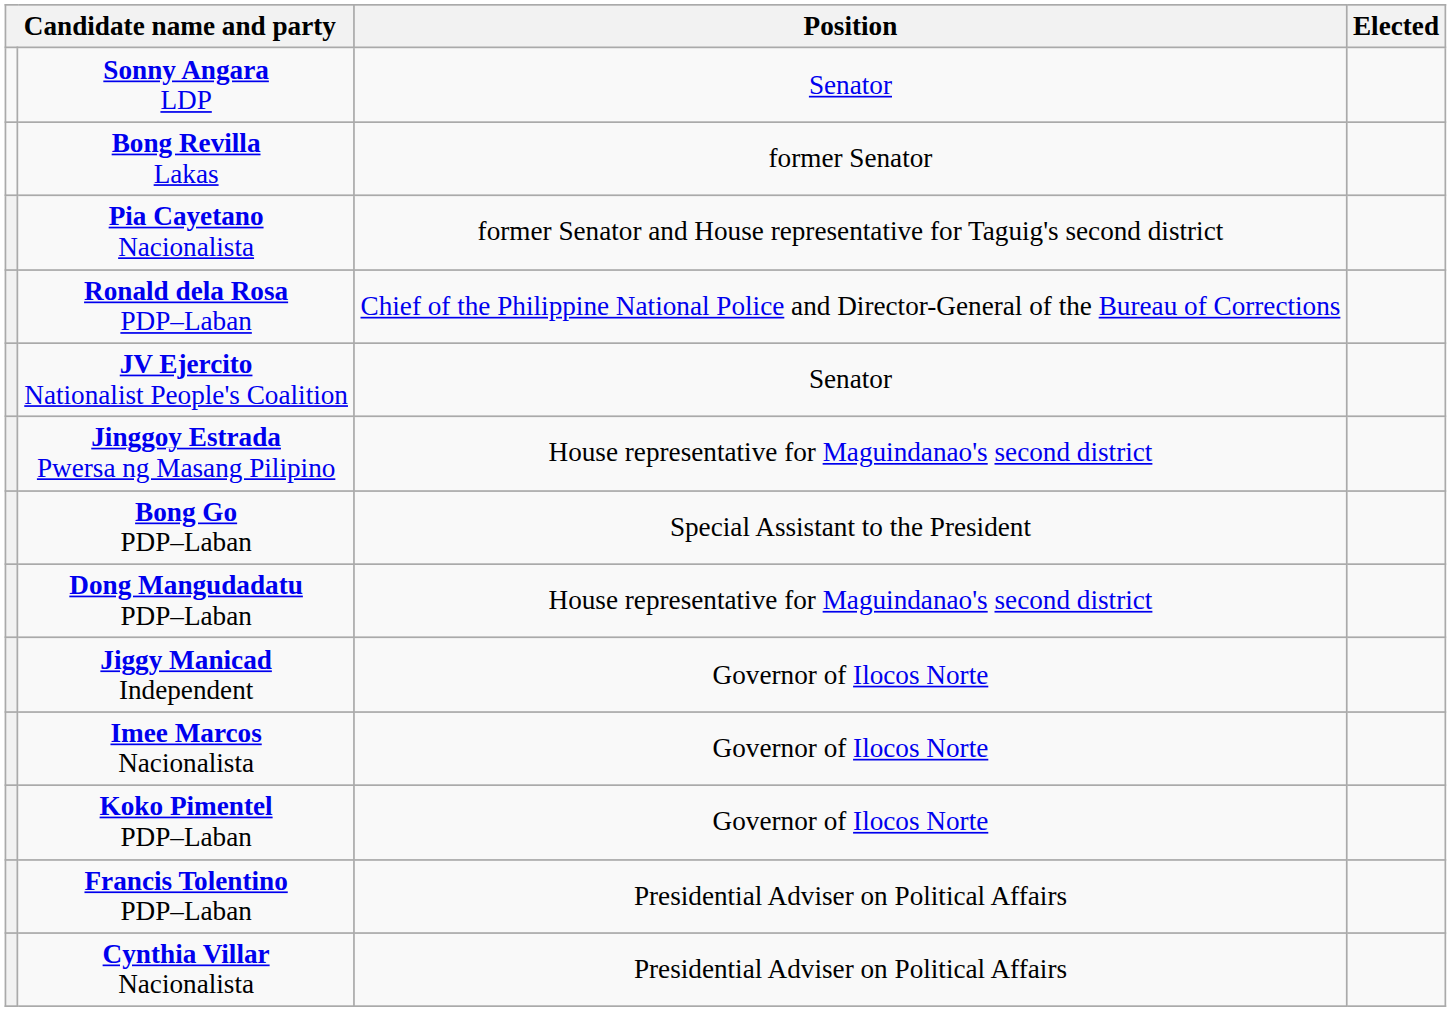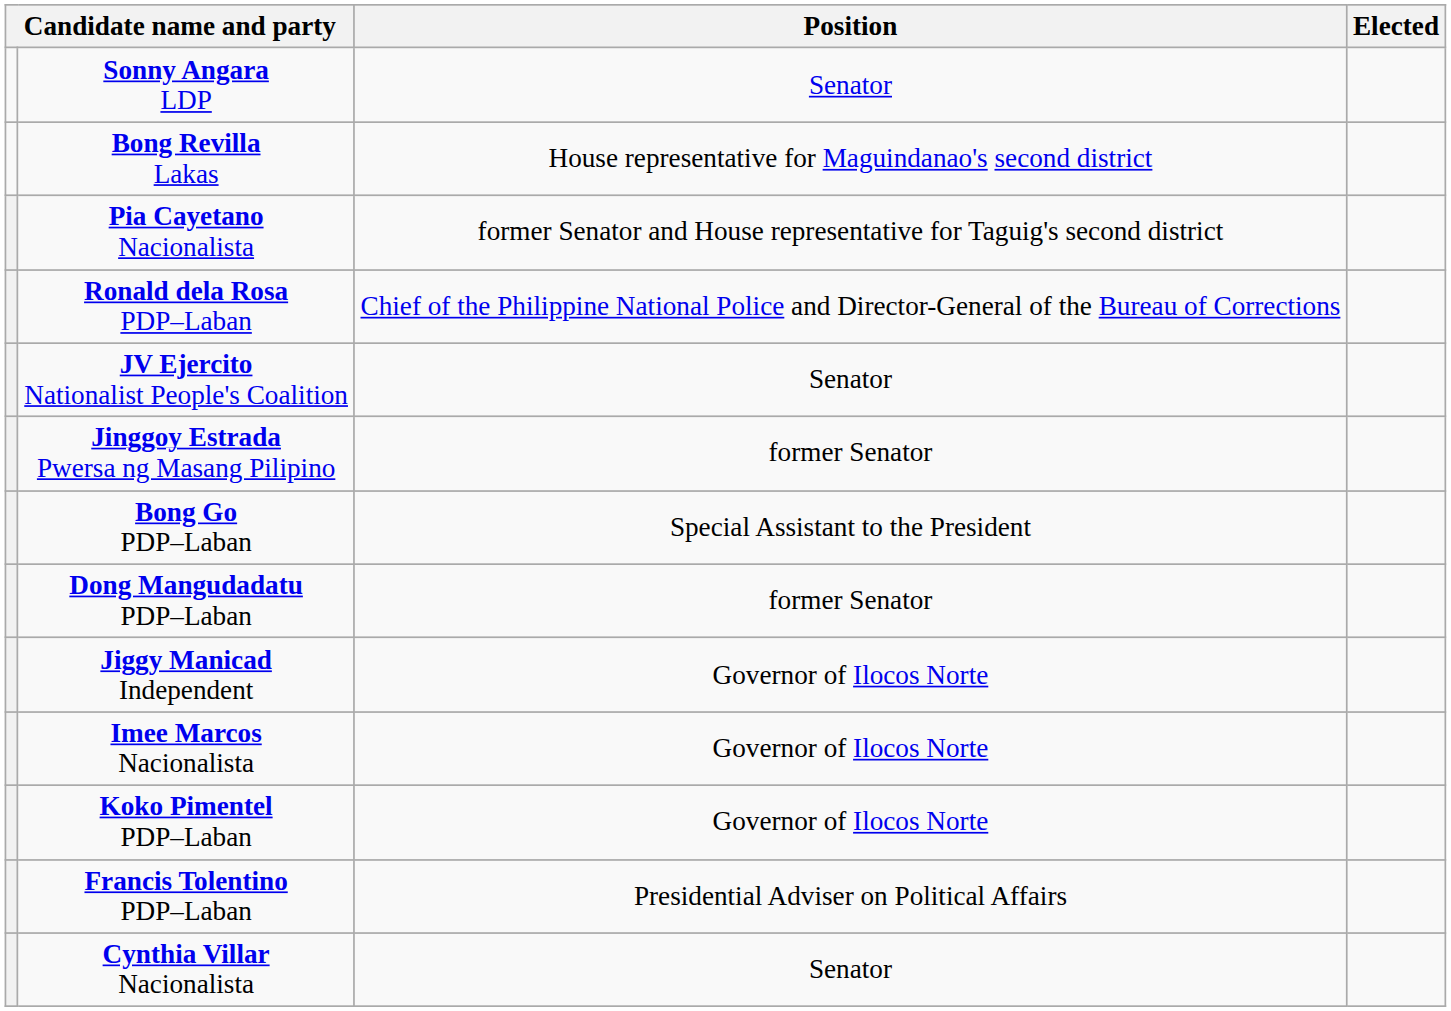(850, 158) former Senator -> (850, 158) House representative for Maguindanao's second district
(850, 453) House representative for Maguindanao's second district -> (850, 453) former Senator
(850, 600) House representative for Maguindanao's second district -> (850, 600) former Senator
(850, 969) Presidential Adviser on Political Affairs -> (850, 969) Senator
